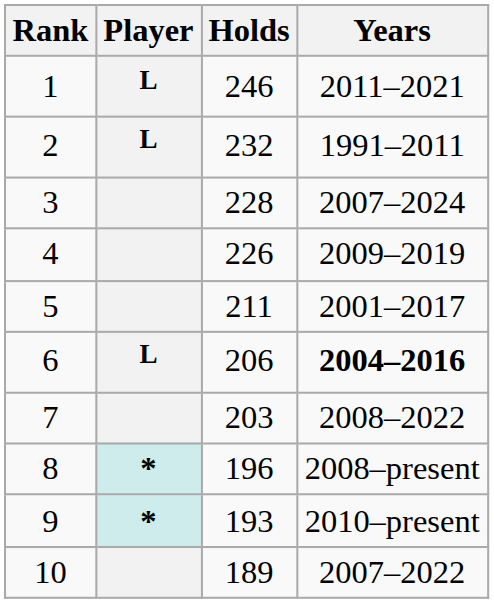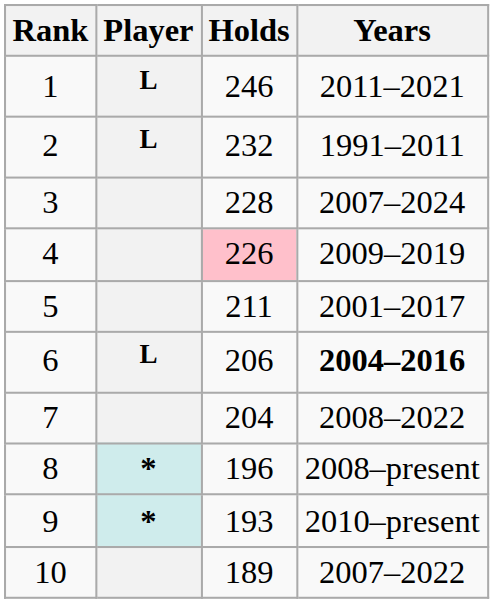(249, 253) no background -> (249, 253) pink background
(249, 417) 203 -> (249, 417) 204
